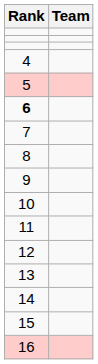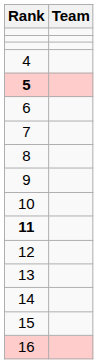(26, 84) normal -> (26, 84) bold
(26, 108) bold -> (26, 108) normal
(26, 228) normal -> (26, 228) bold
